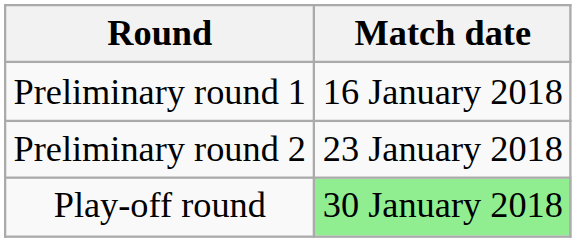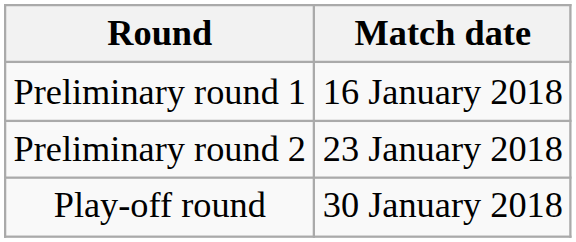(443, 206) lightgreen background -> (443, 206) no background
